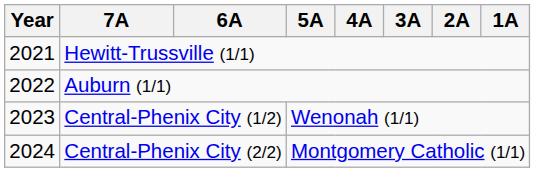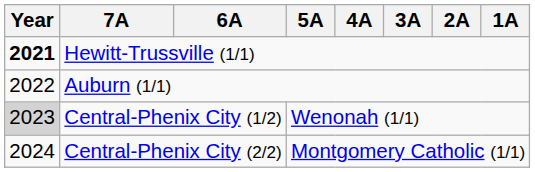(32, 53) normal -> (32, 53) bold
(32, 118) no background -> (32, 118) lightgrey background
